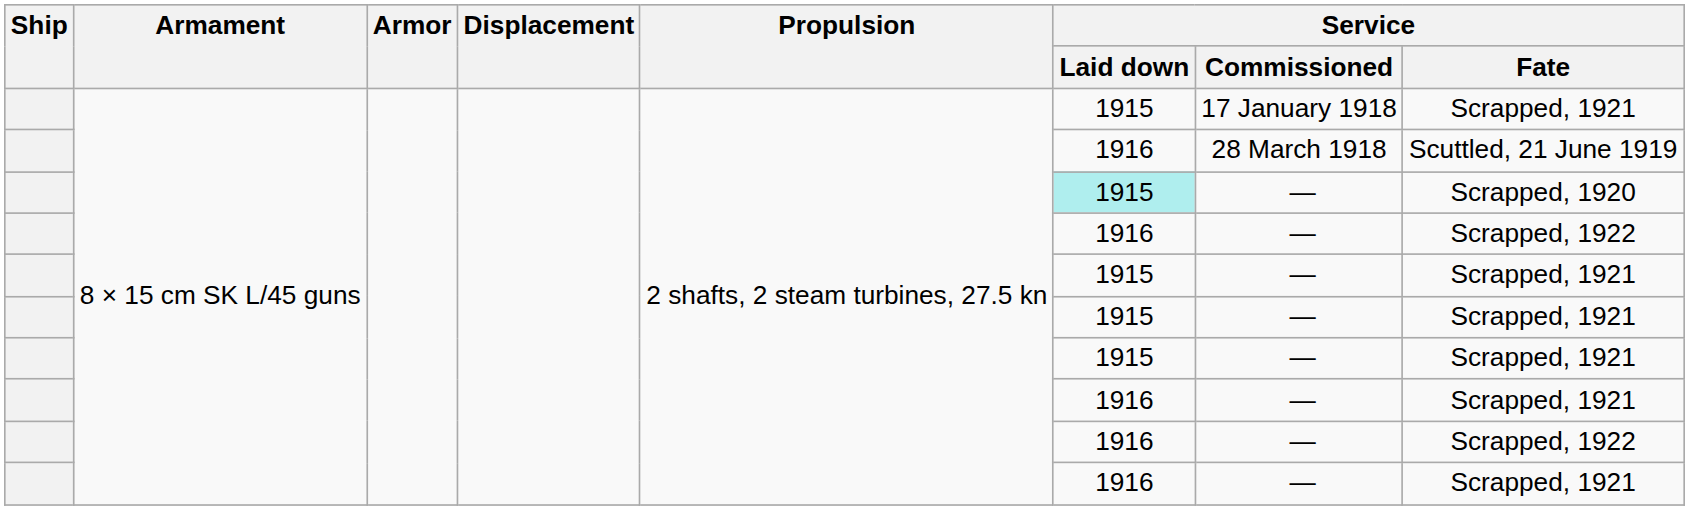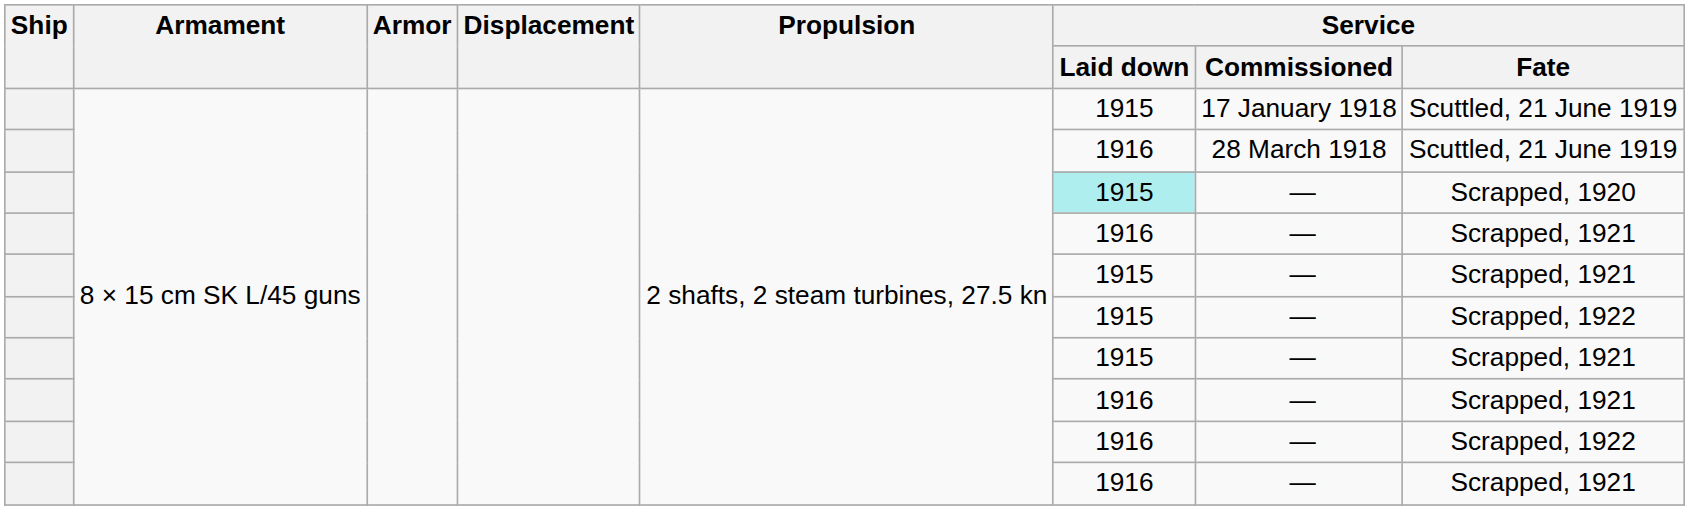(1543, 108) Scrapped, 1921 -> (1543, 108) Scuttled, 21 June 1919
(1543, 233) Scrapped, 1922 -> (1543, 233) Scrapped, 1921
(1543, 316) Scrapped, 1921 -> (1543, 316) Scrapped, 1922
